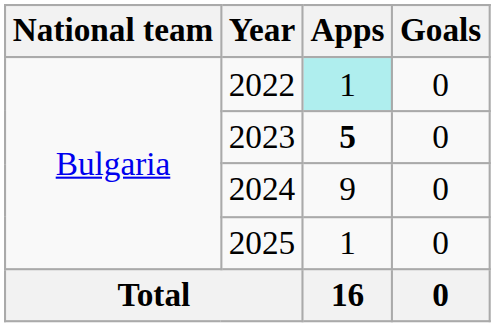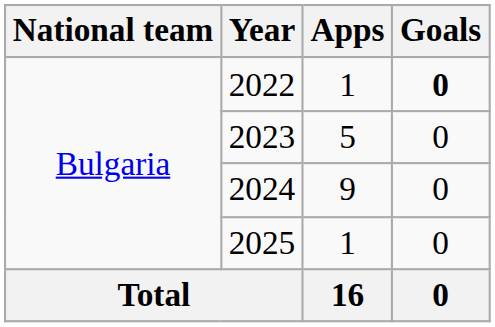(348, 83) paleturquoise background -> (348, 83) no background
(441, 83) normal -> (441, 83) bold
(348, 136) bold -> (348, 136) normal
